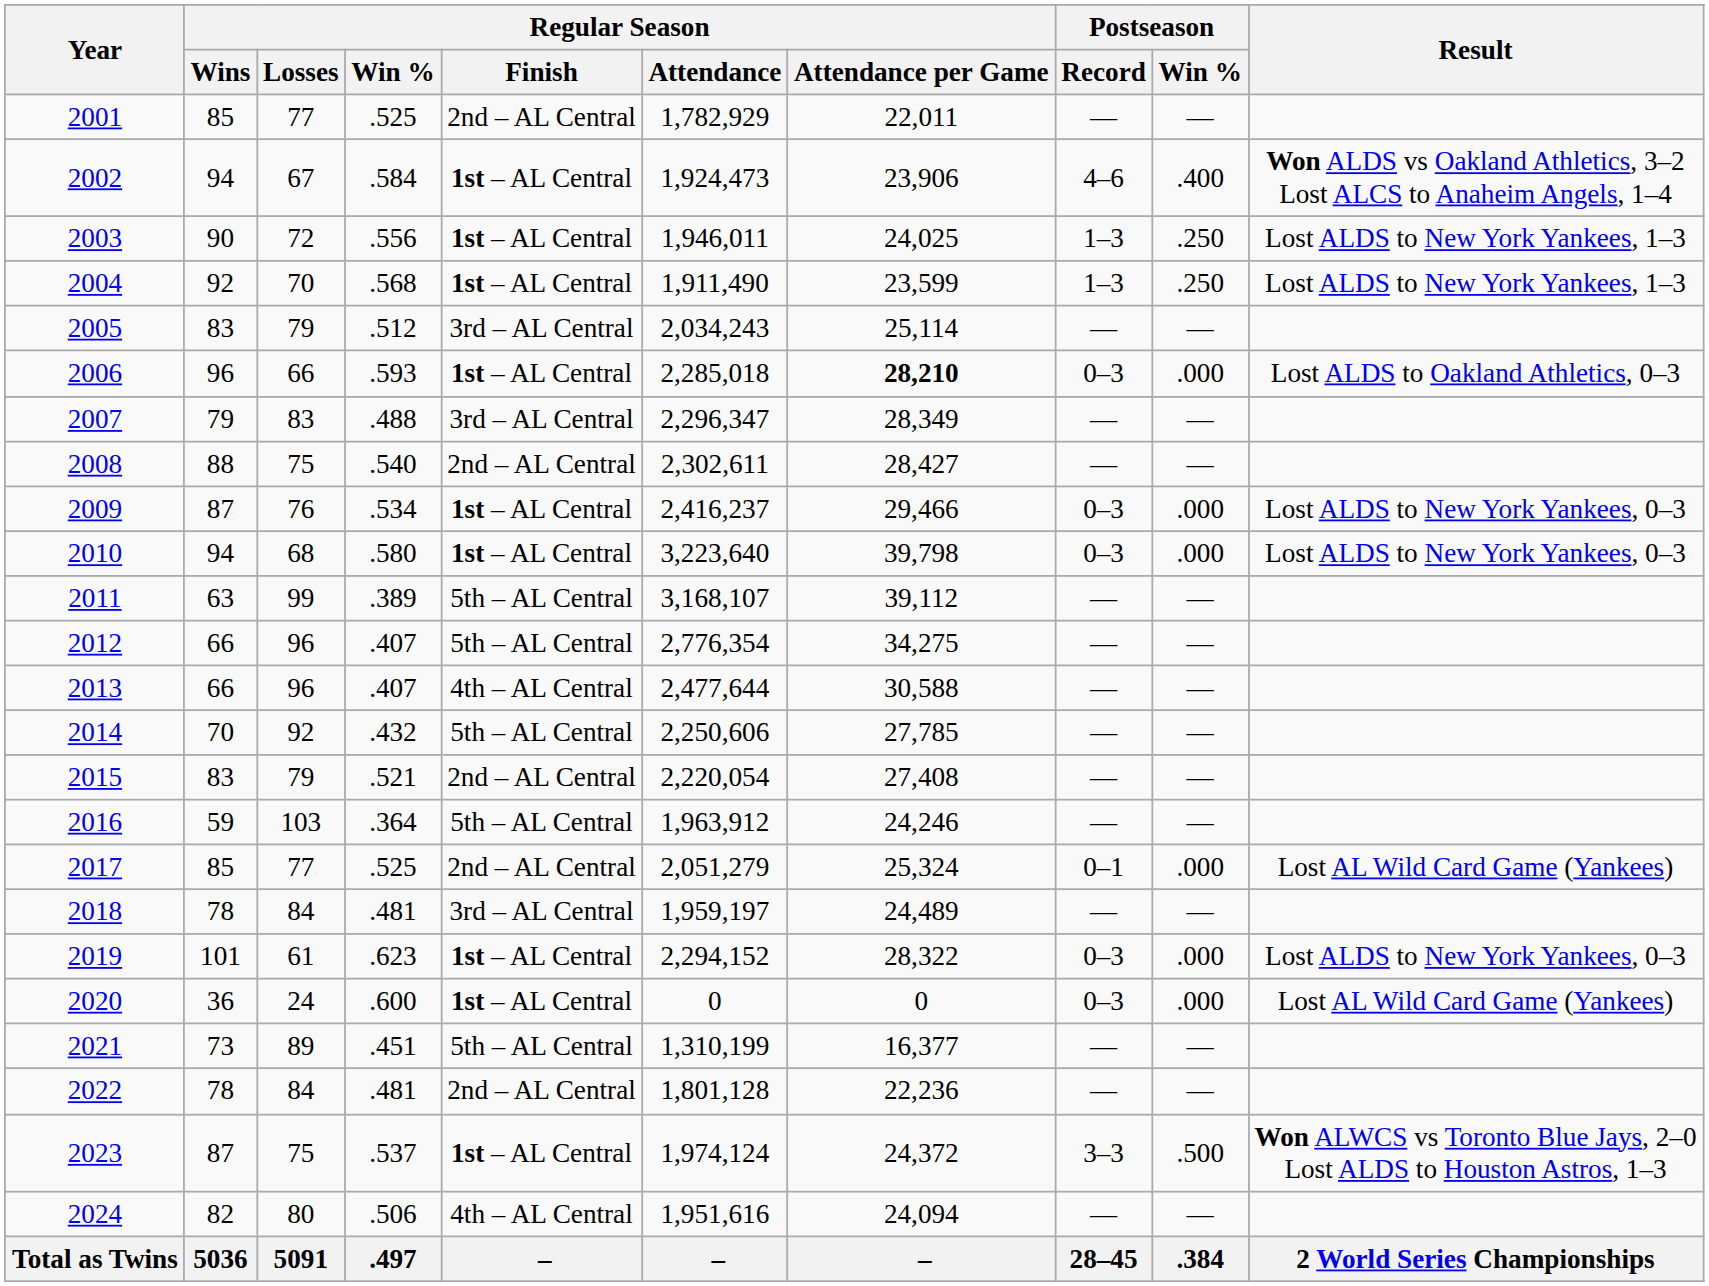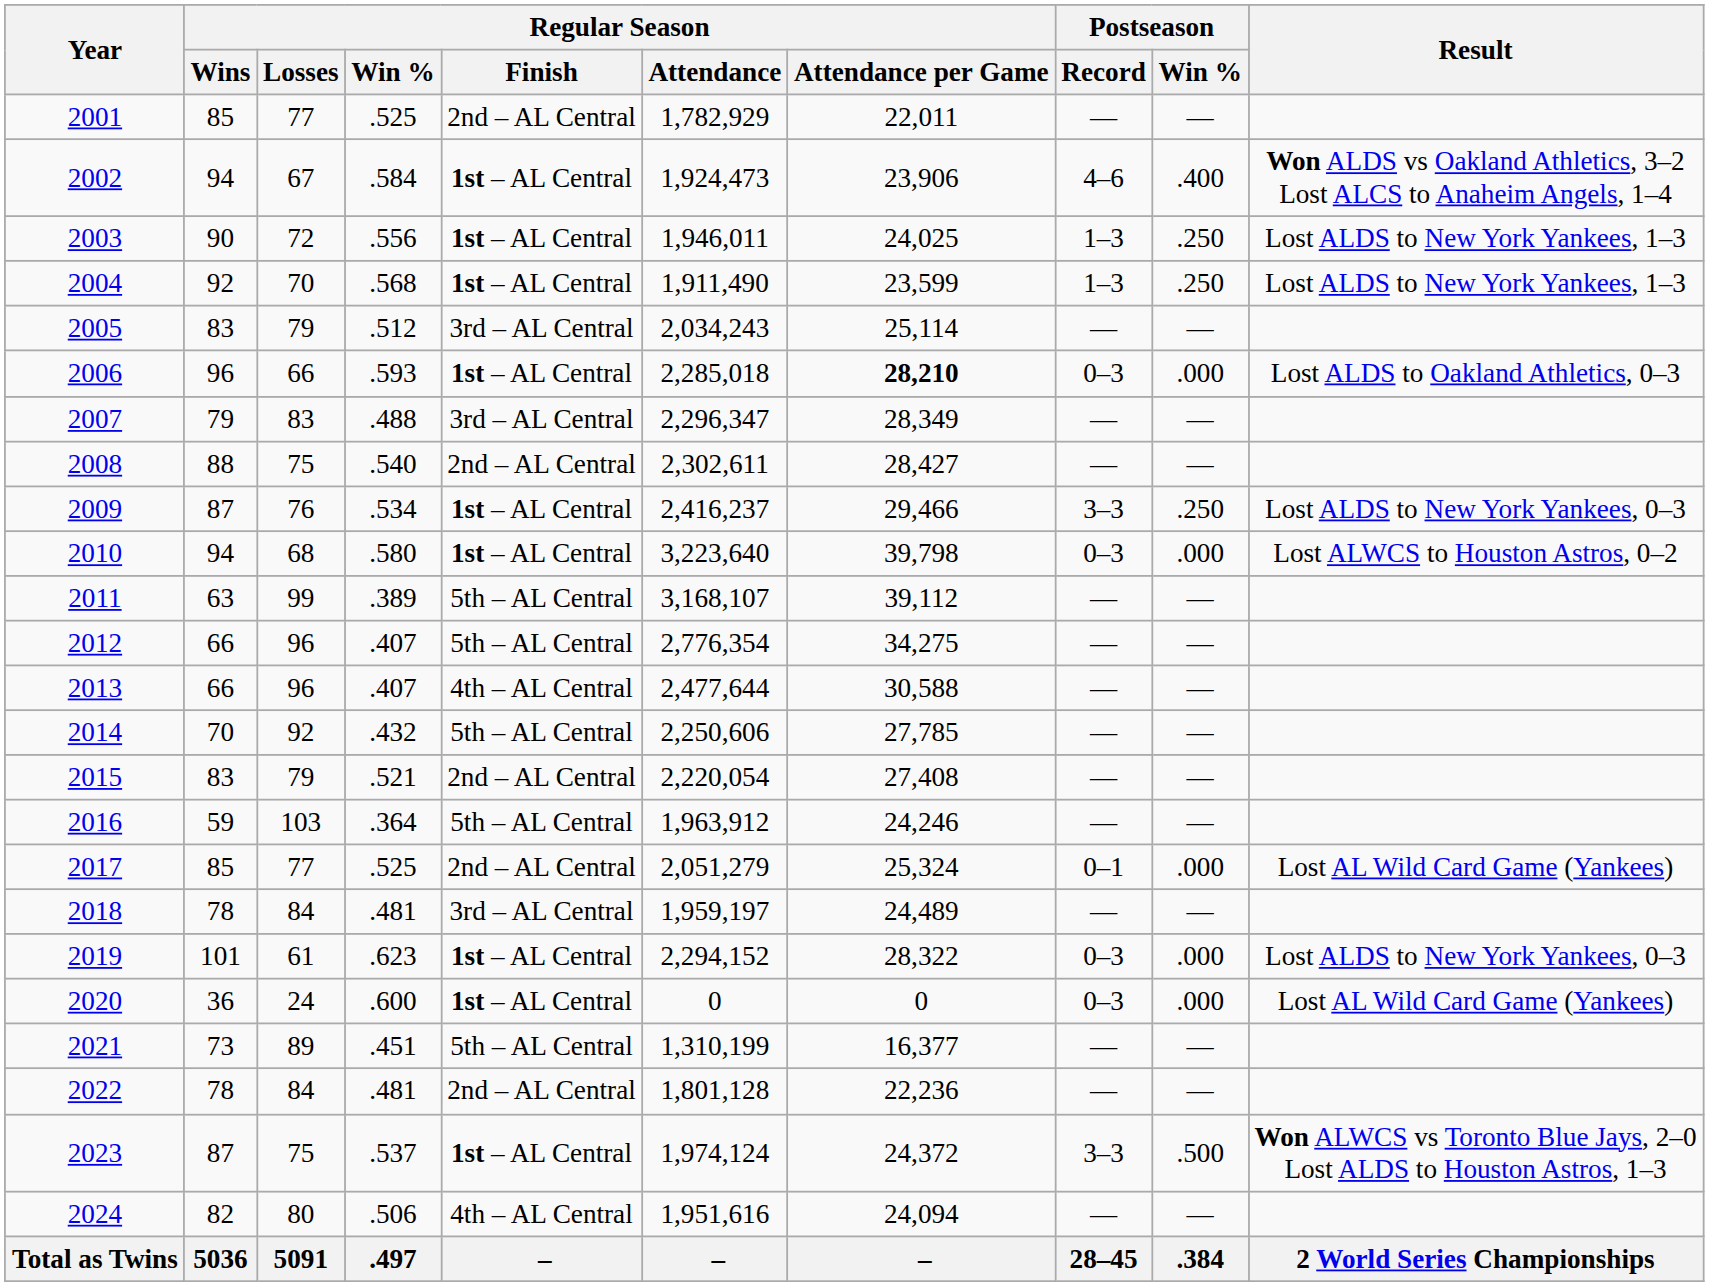(1104, 507) 0–3 -> (1104, 507) 3–3
(1200, 507) .000 -> (1200, 507) .250
(1475, 552) Lost ALDS to New York Yankees, 0–3 -> (1475, 552) Lost ALWCS to Houston Astros, 0–2
